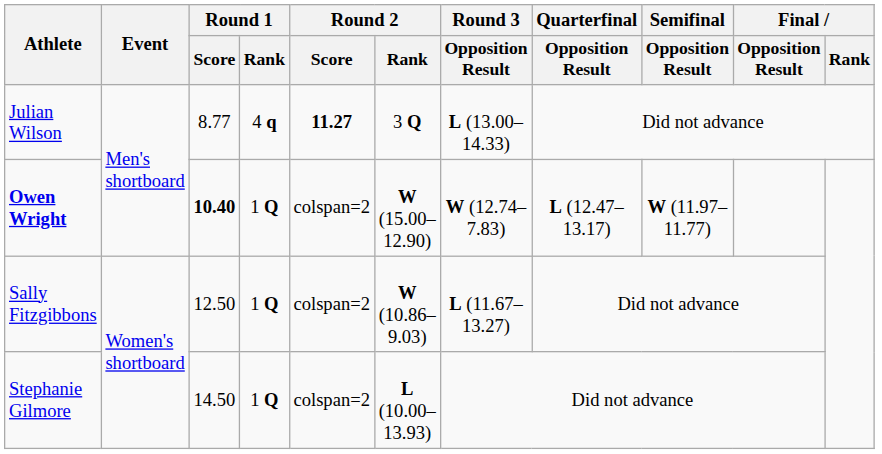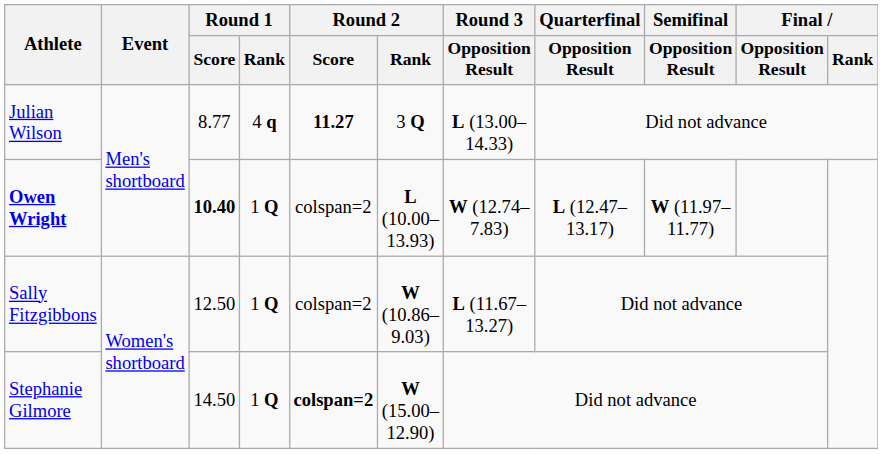(407, 218) W (15.00–12.90) -> (410, 218) L (10.00–13.93)
(332, 400) normal -> (333, 400) bold
(407, 411) L (10.00–13.93) -> (410, 411) W (15.00–12.90)
